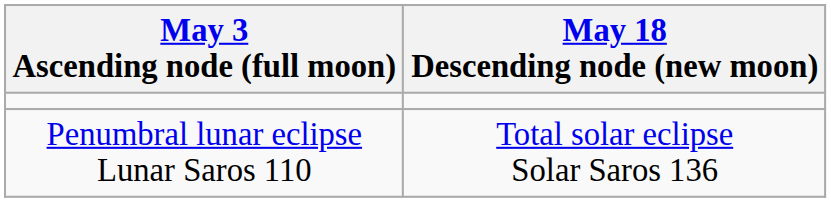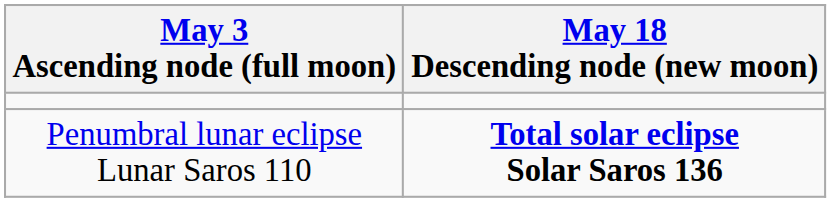(615, 152) normal -> (615, 152) bold
